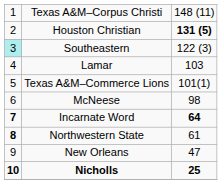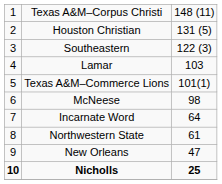(194, 30) bold -> (194, 30) normal
(13, 48) paleturquoise background -> (13, 48) no background
(13, 118) bold -> (13, 118) normal
(194, 118) bold -> (194, 118) normal
(13, 135) bold -> (13, 135) normal
